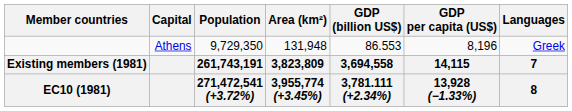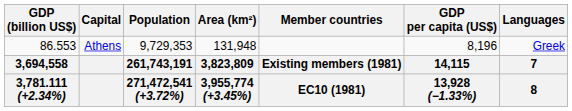columns swapped: (77, 20) <-> (367, 20)
(237, 45) 9,729,350 -> (166, 45) 9,729,353
